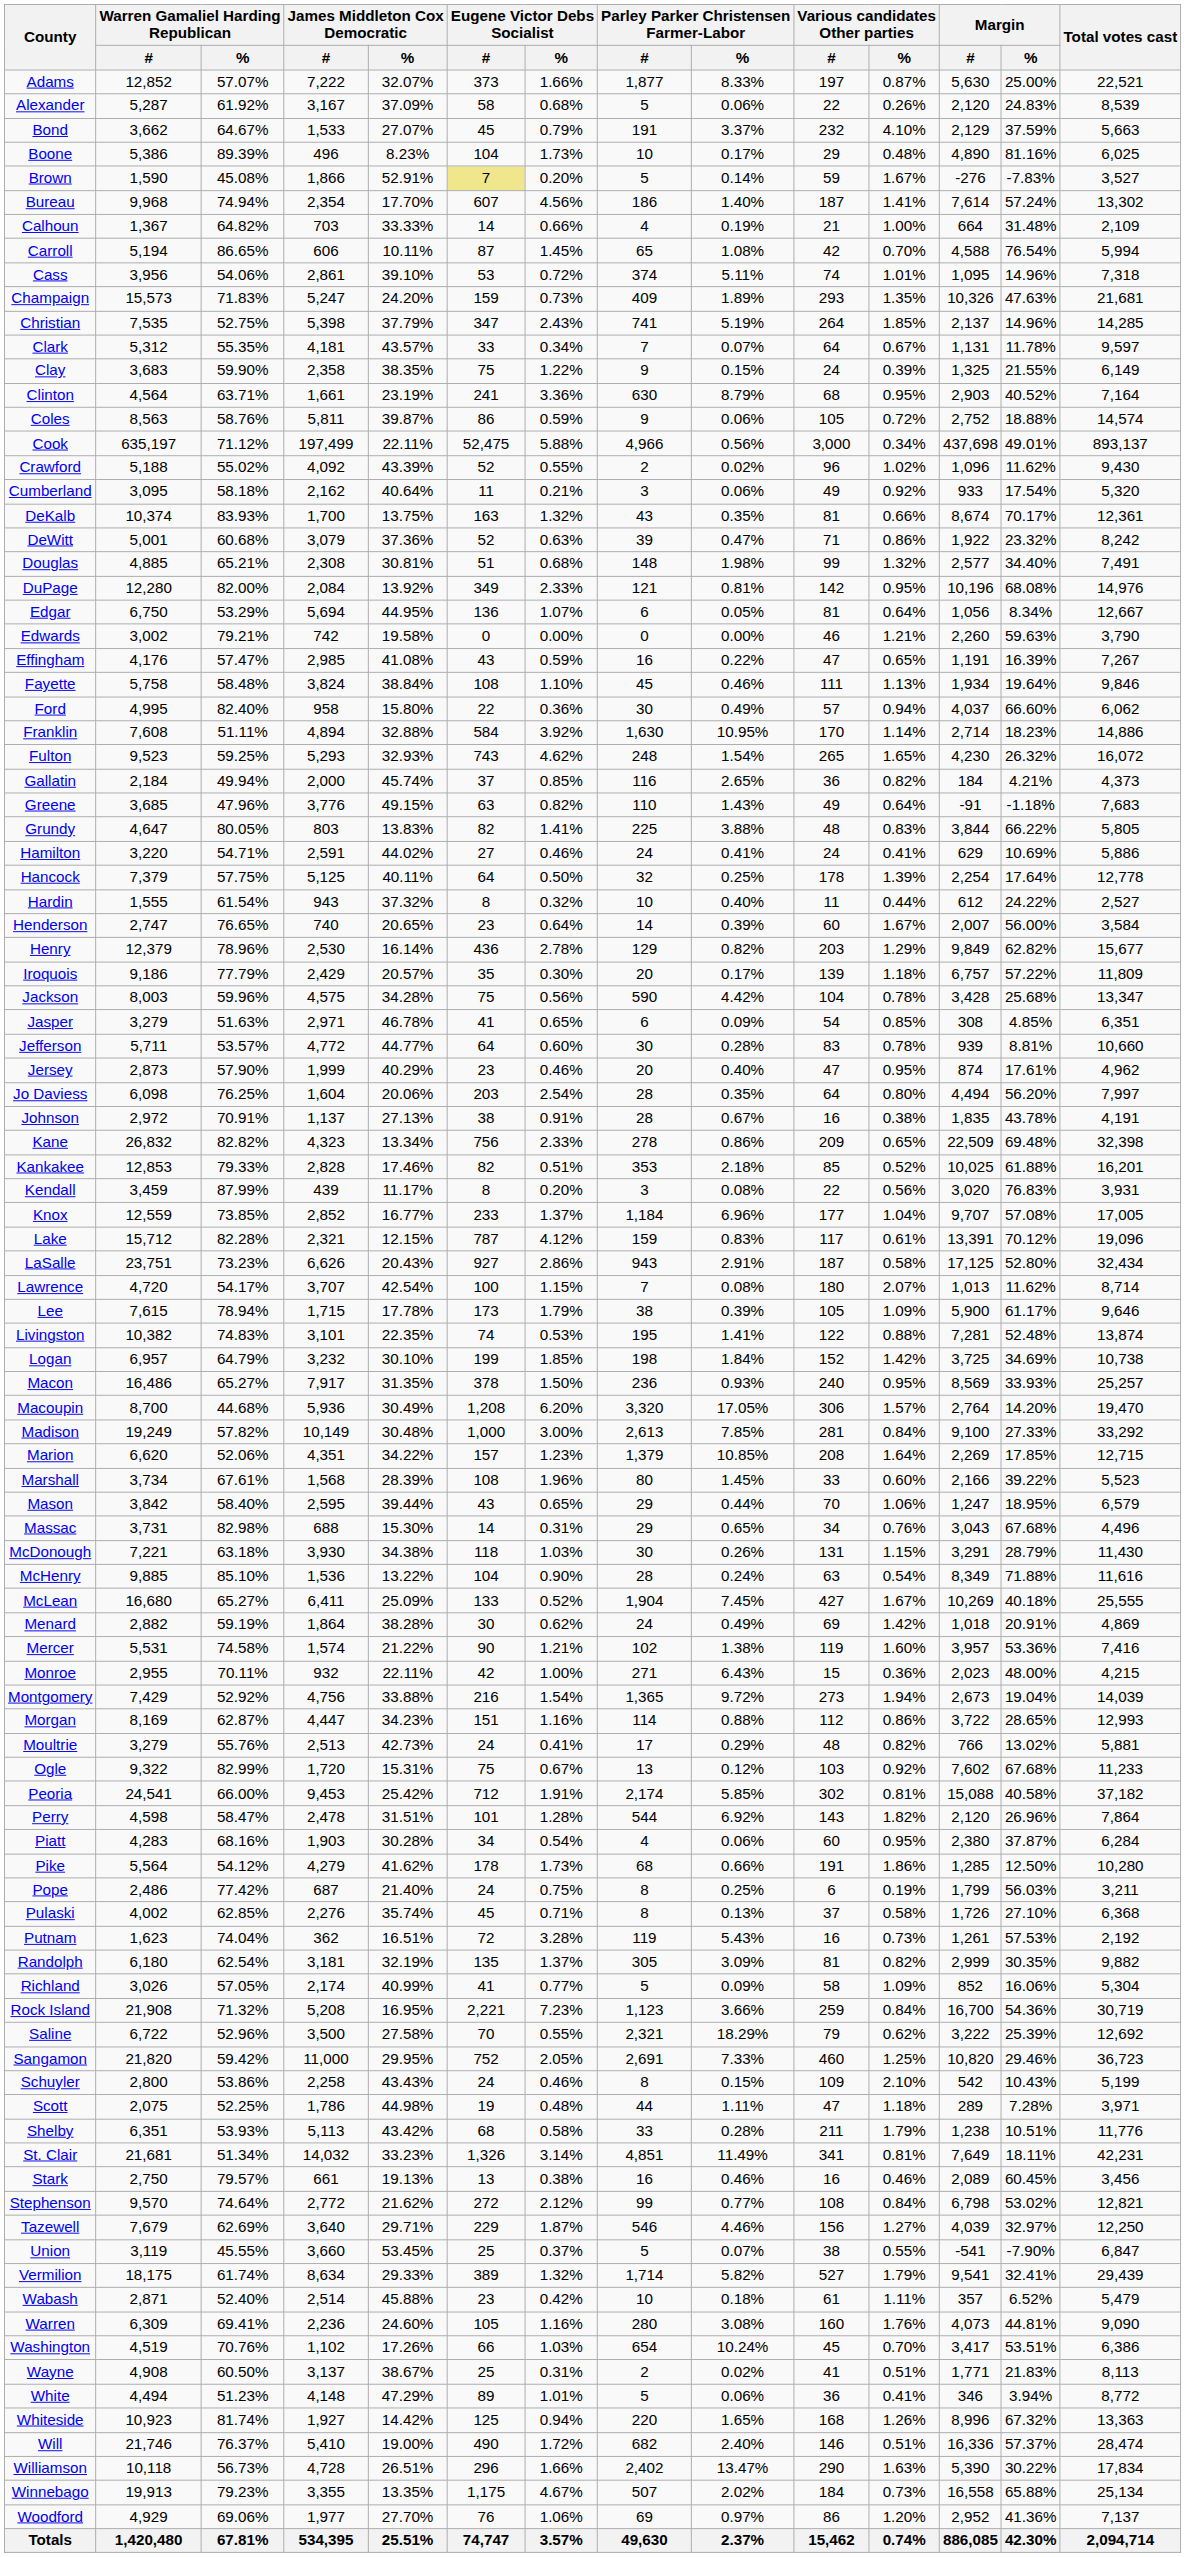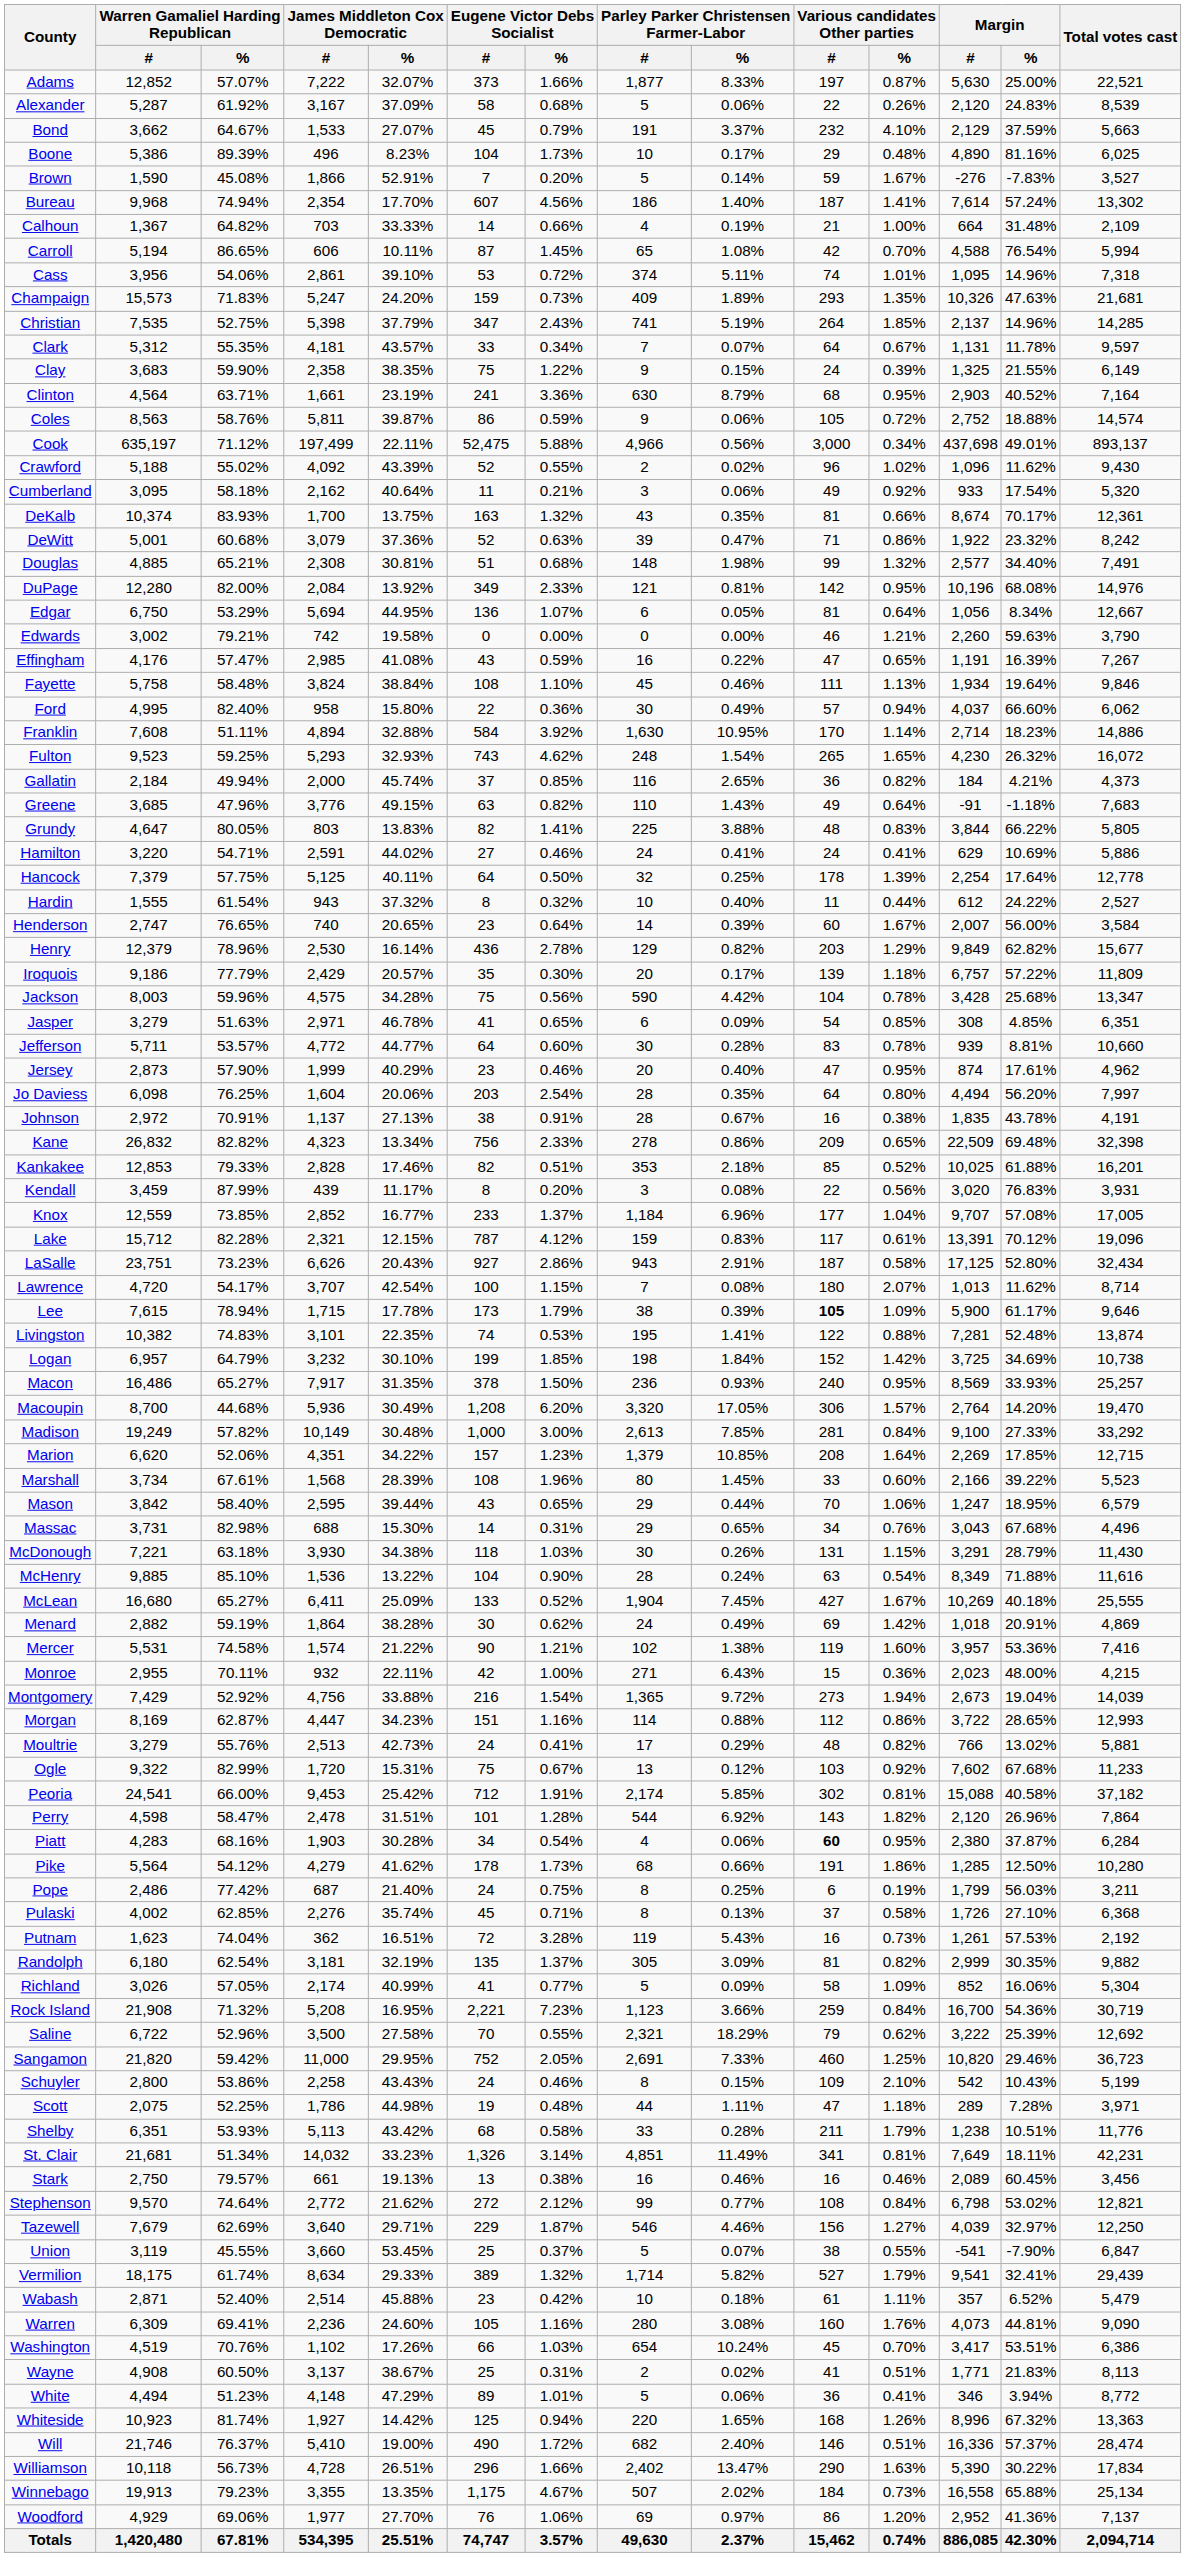(486, 178) khaki background -> (486, 178) no background
(831, 1311) normal -> (831, 1311) bold
(831, 1841) normal -> (831, 1841) bold
